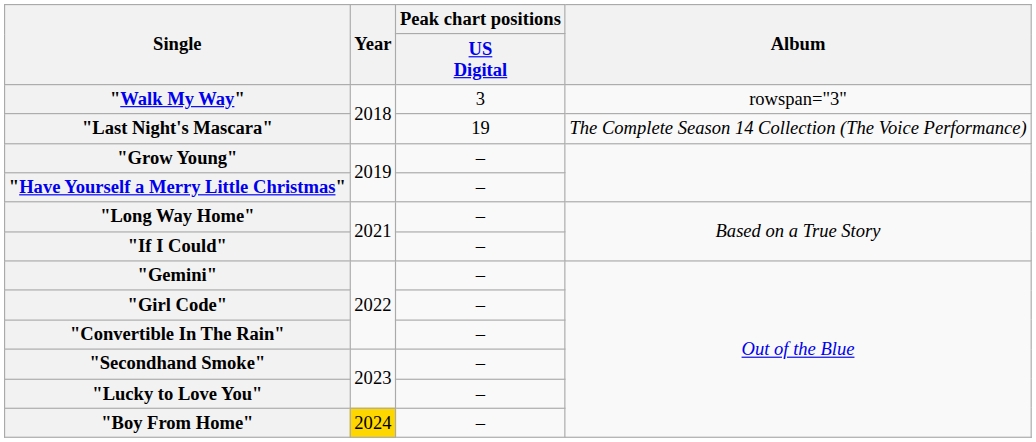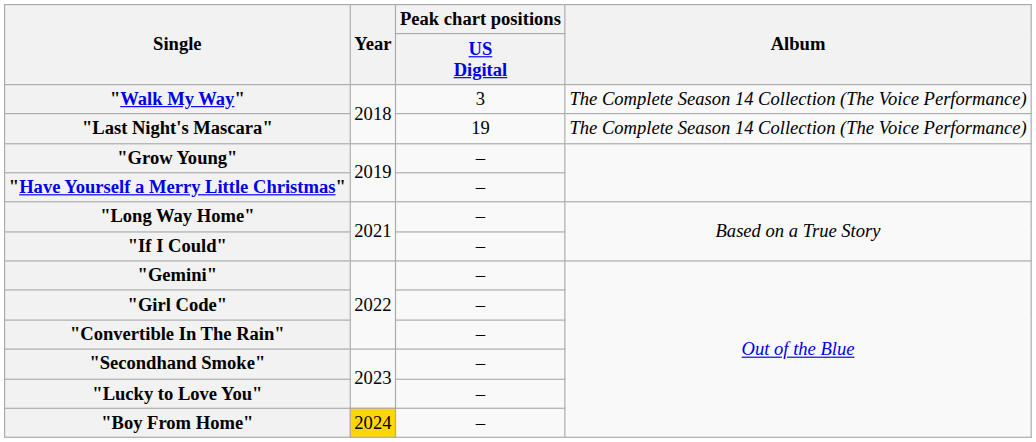(798, 98) rowspan="3" -> (798, 98) The Complete Season 14 Collection (The Voice Performance)
